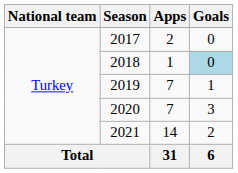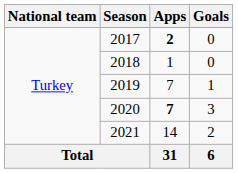(170, 39) normal -> (170, 39) bold
(211, 62) lightblue background -> (211, 62) no background
(170, 109) normal -> (170, 109) bold
